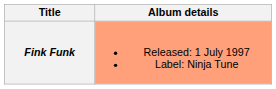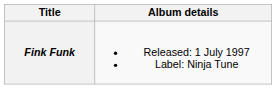(183, 59) lightsalmon background -> (183, 59) no background
